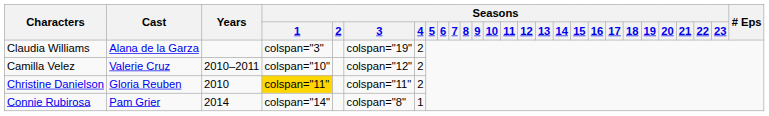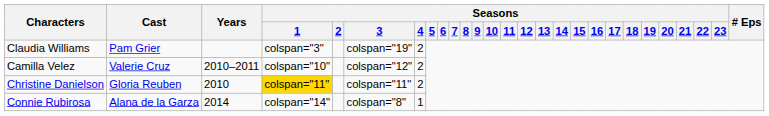(154, 48) Alana de la Garza -> (135, 48) Pam Grier
(135, 102) Pam Grier -> (154, 102) Alana de la Garza
